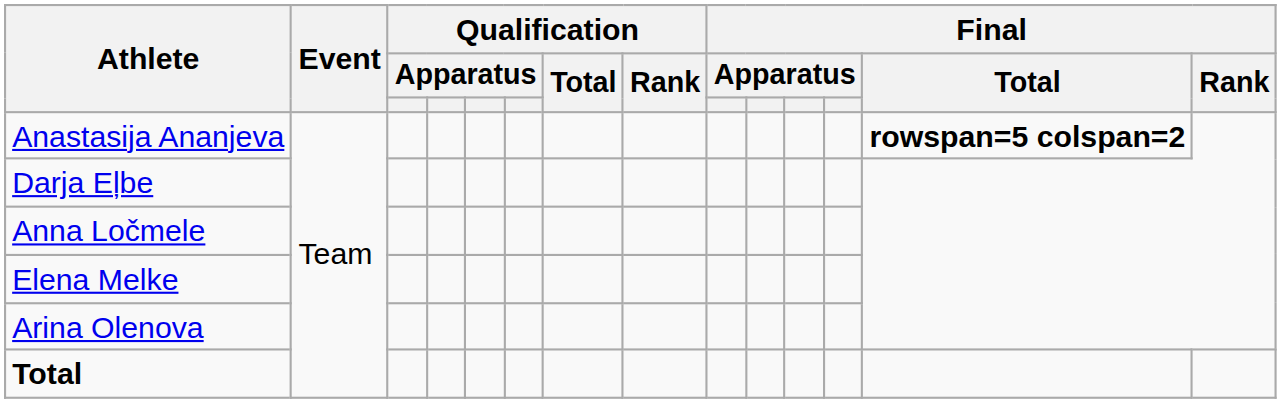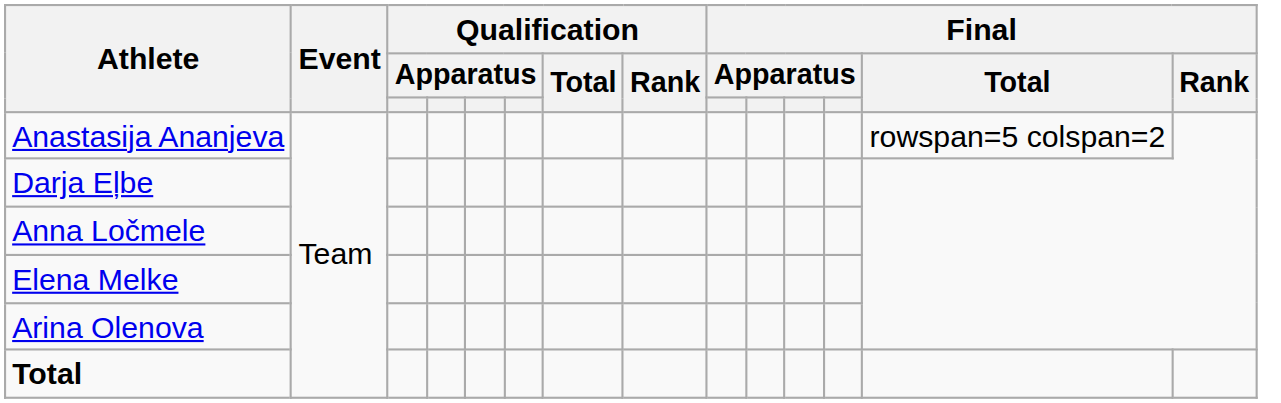(1027, 136) bold -> (1017, 136) normal
